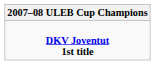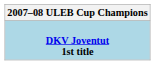(77, 46) no background -> (77, 46) lightblue background
